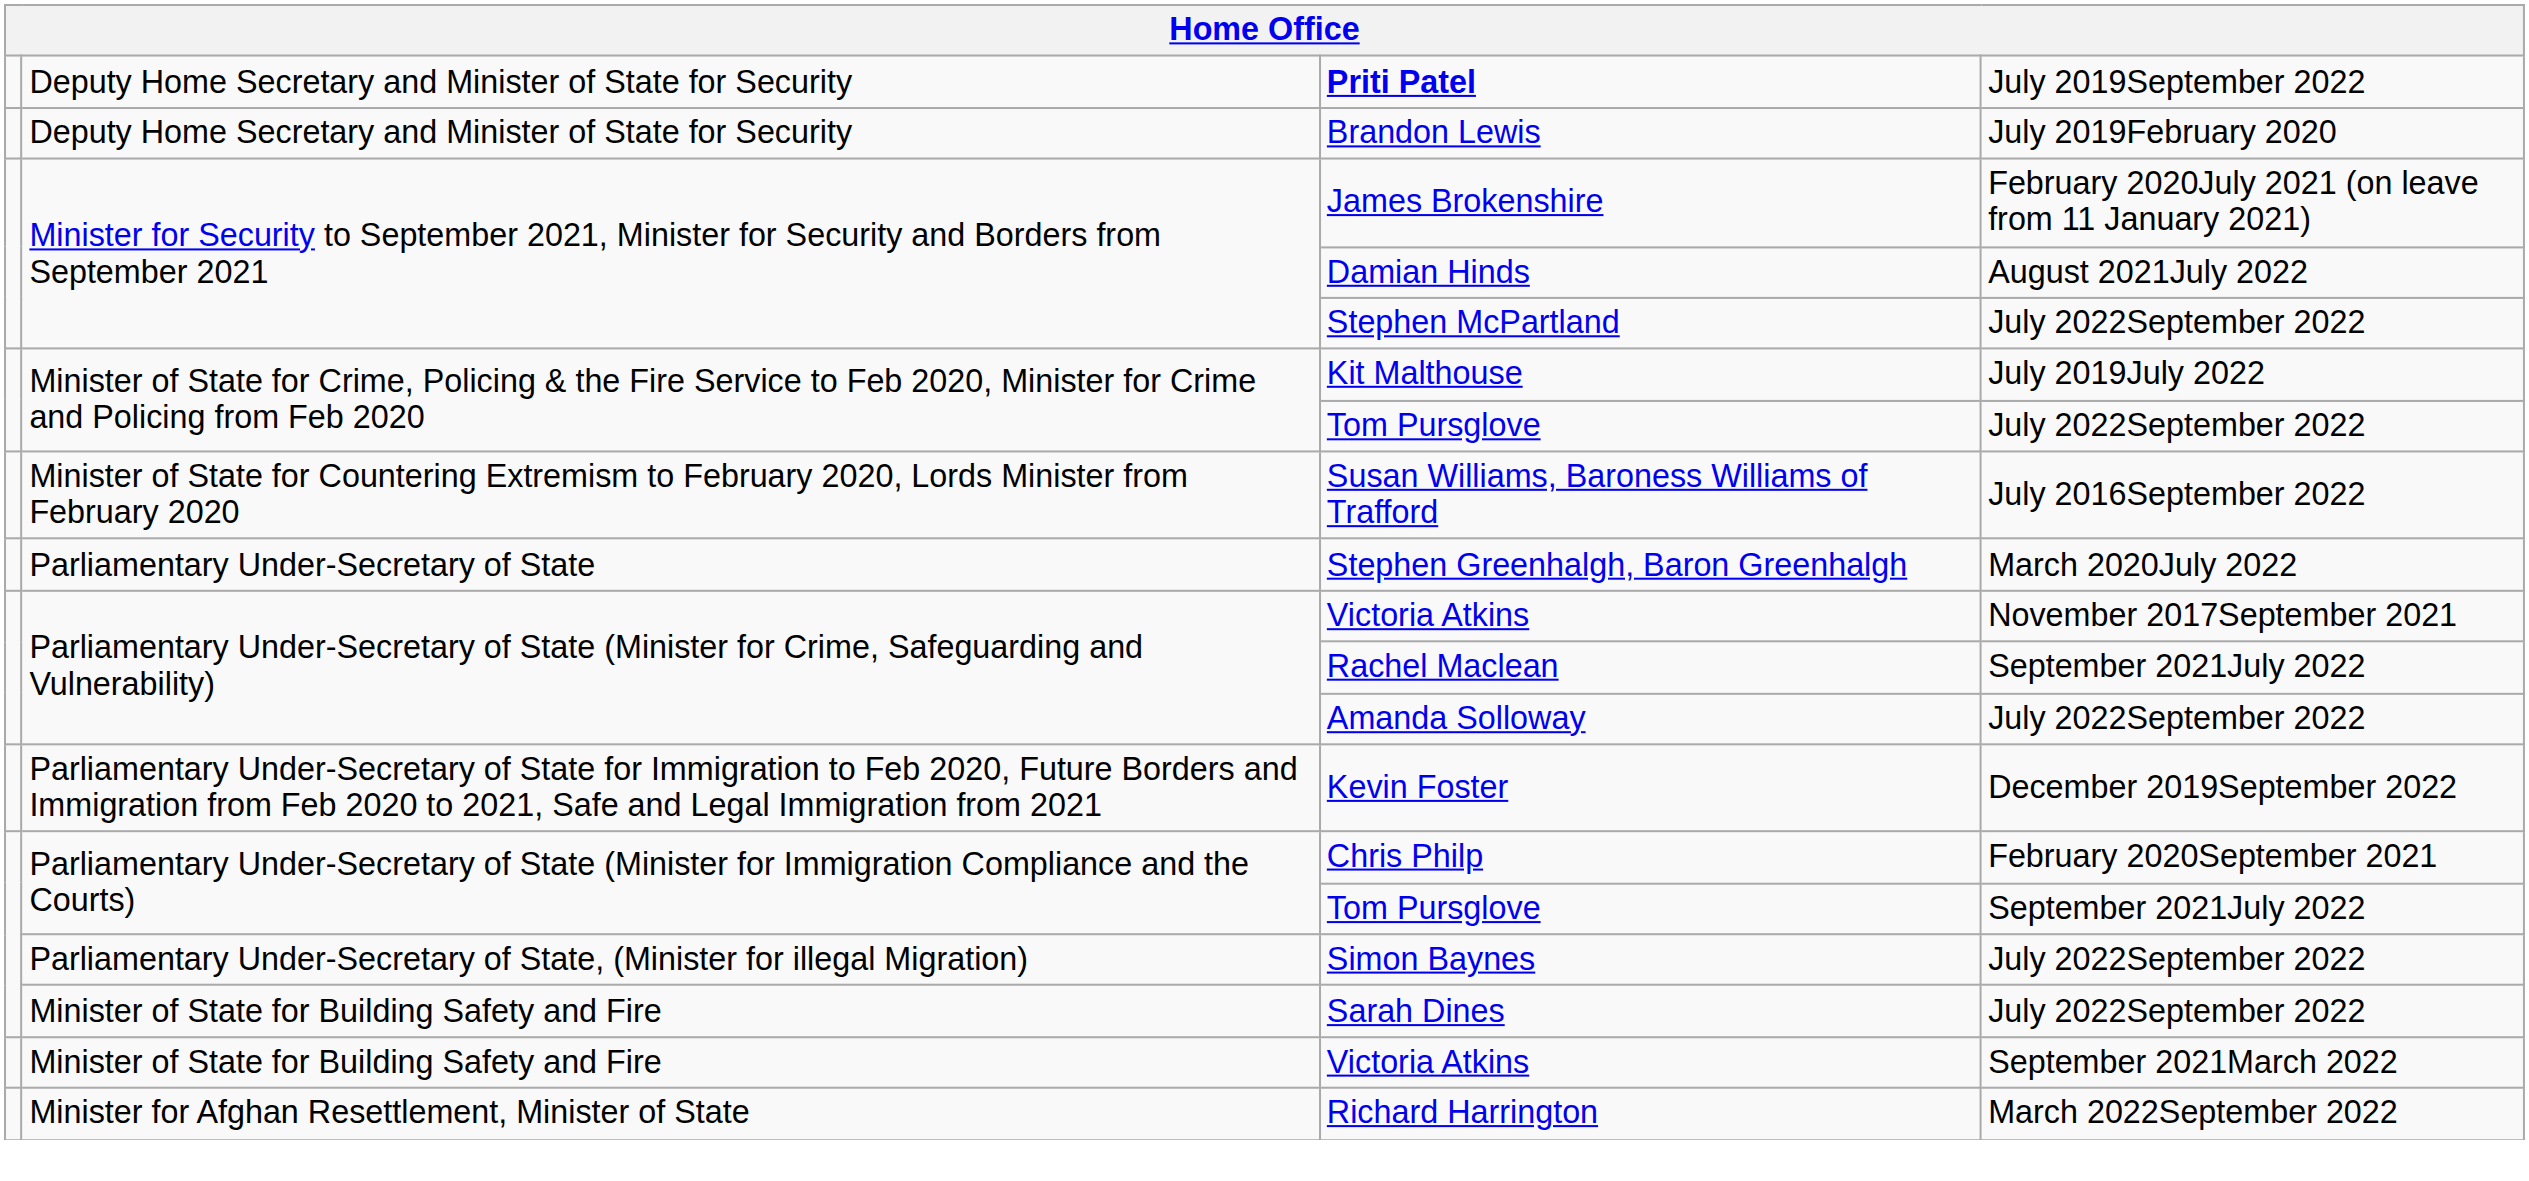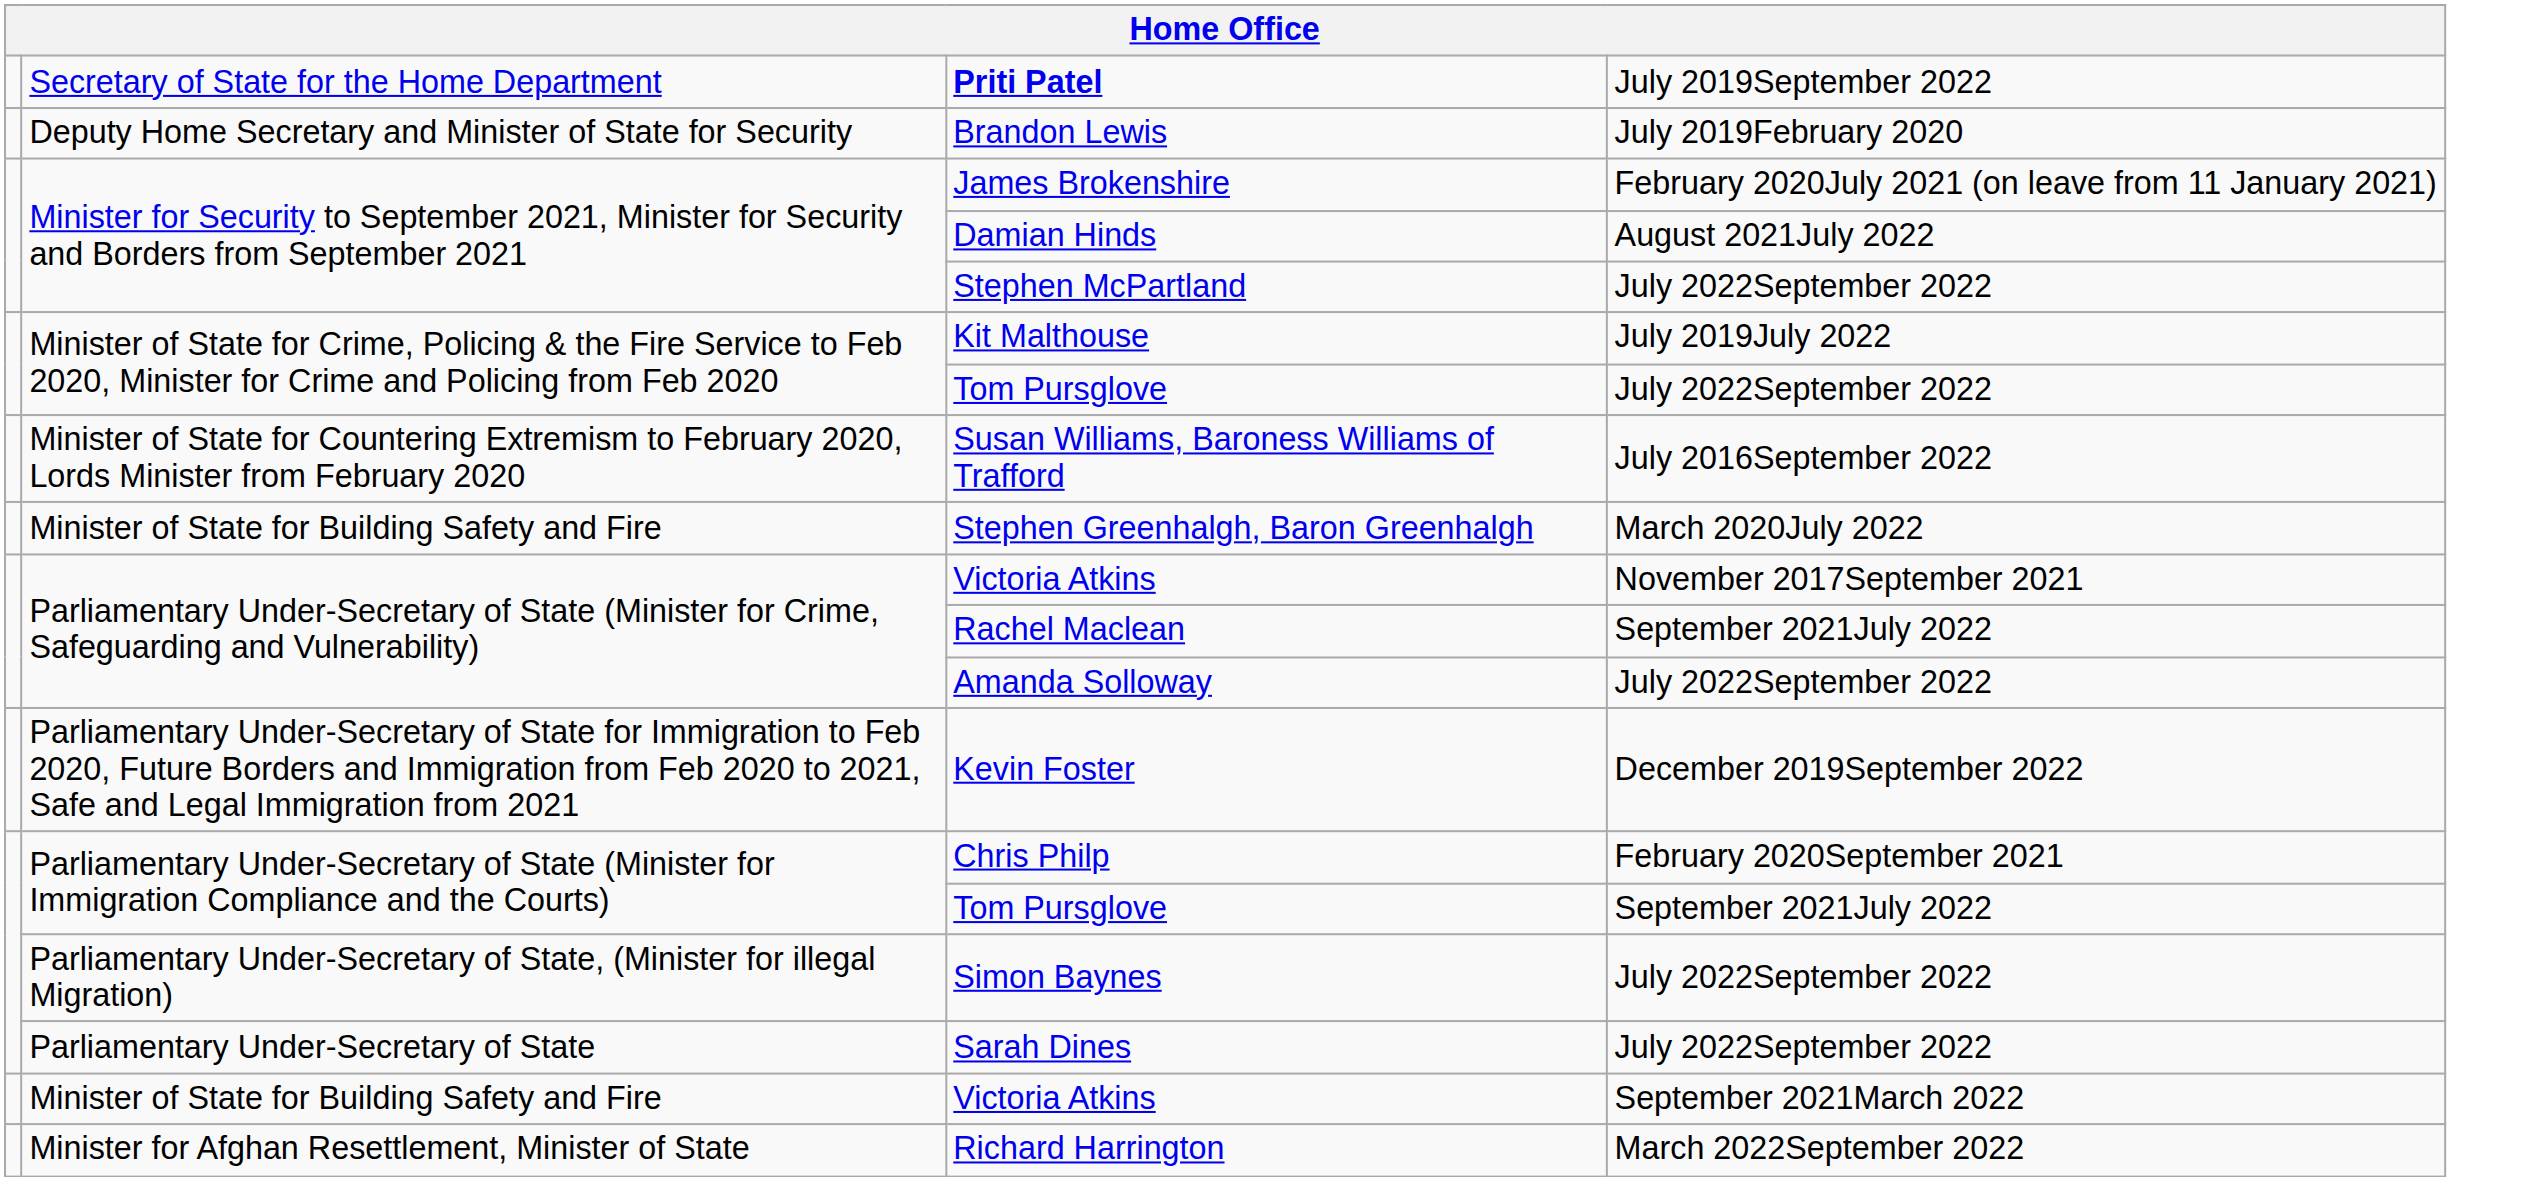(441, 81) Deputy Home Secretary and Minister of State for Security -> (346, 81) Secretary of State for the Home Department
(312, 564) Parliamentary Under-Secretary of State -> (346, 527) Minister of State for Building Safety and Fire
(346, 1010) Minister of State for Building Safety and Fire -> (312, 1046) Parliamentary Under-Secretary of State
